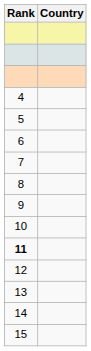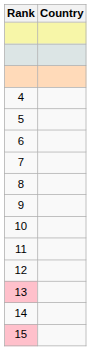(21, 248) bold -> (21, 248) normal
(21, 292) no background -> (21, 292) pink background
(21, 335) no background -> (21, 335) pink background
